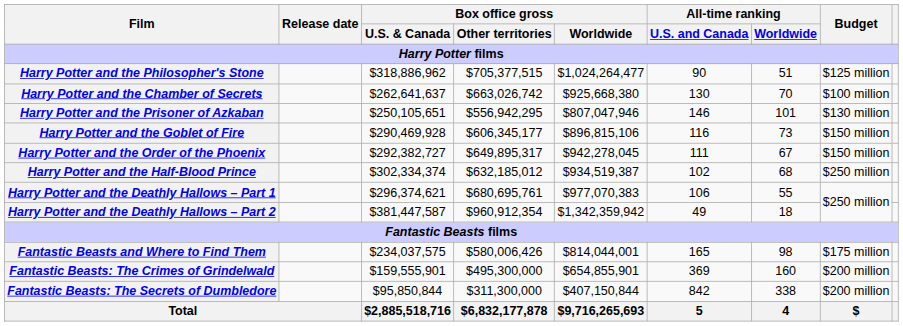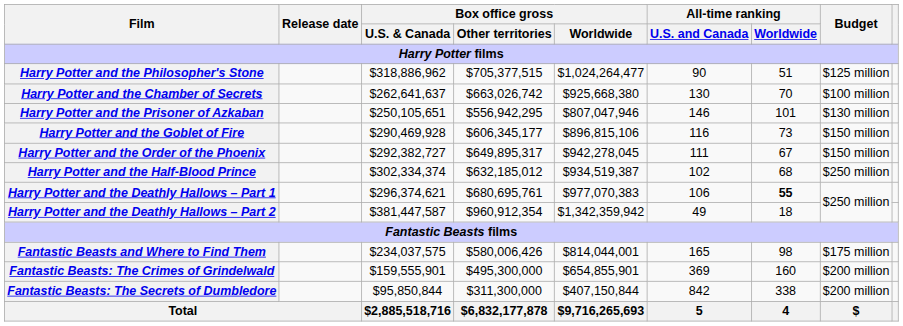(786, 192) normal -> (786, 192) bold
